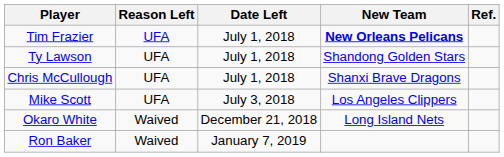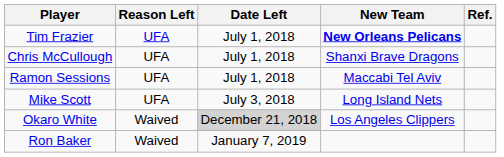- row: (60, 57)
+ row: (60, 78)
(394, 99) Los Angeles Clippers -> (392, 99) Long Island Nets
(259, 120) no background -> (259, 120) lightgrey background
(394, 120) Long Island Nets -> (392, 120) Los Angeles Clippers
